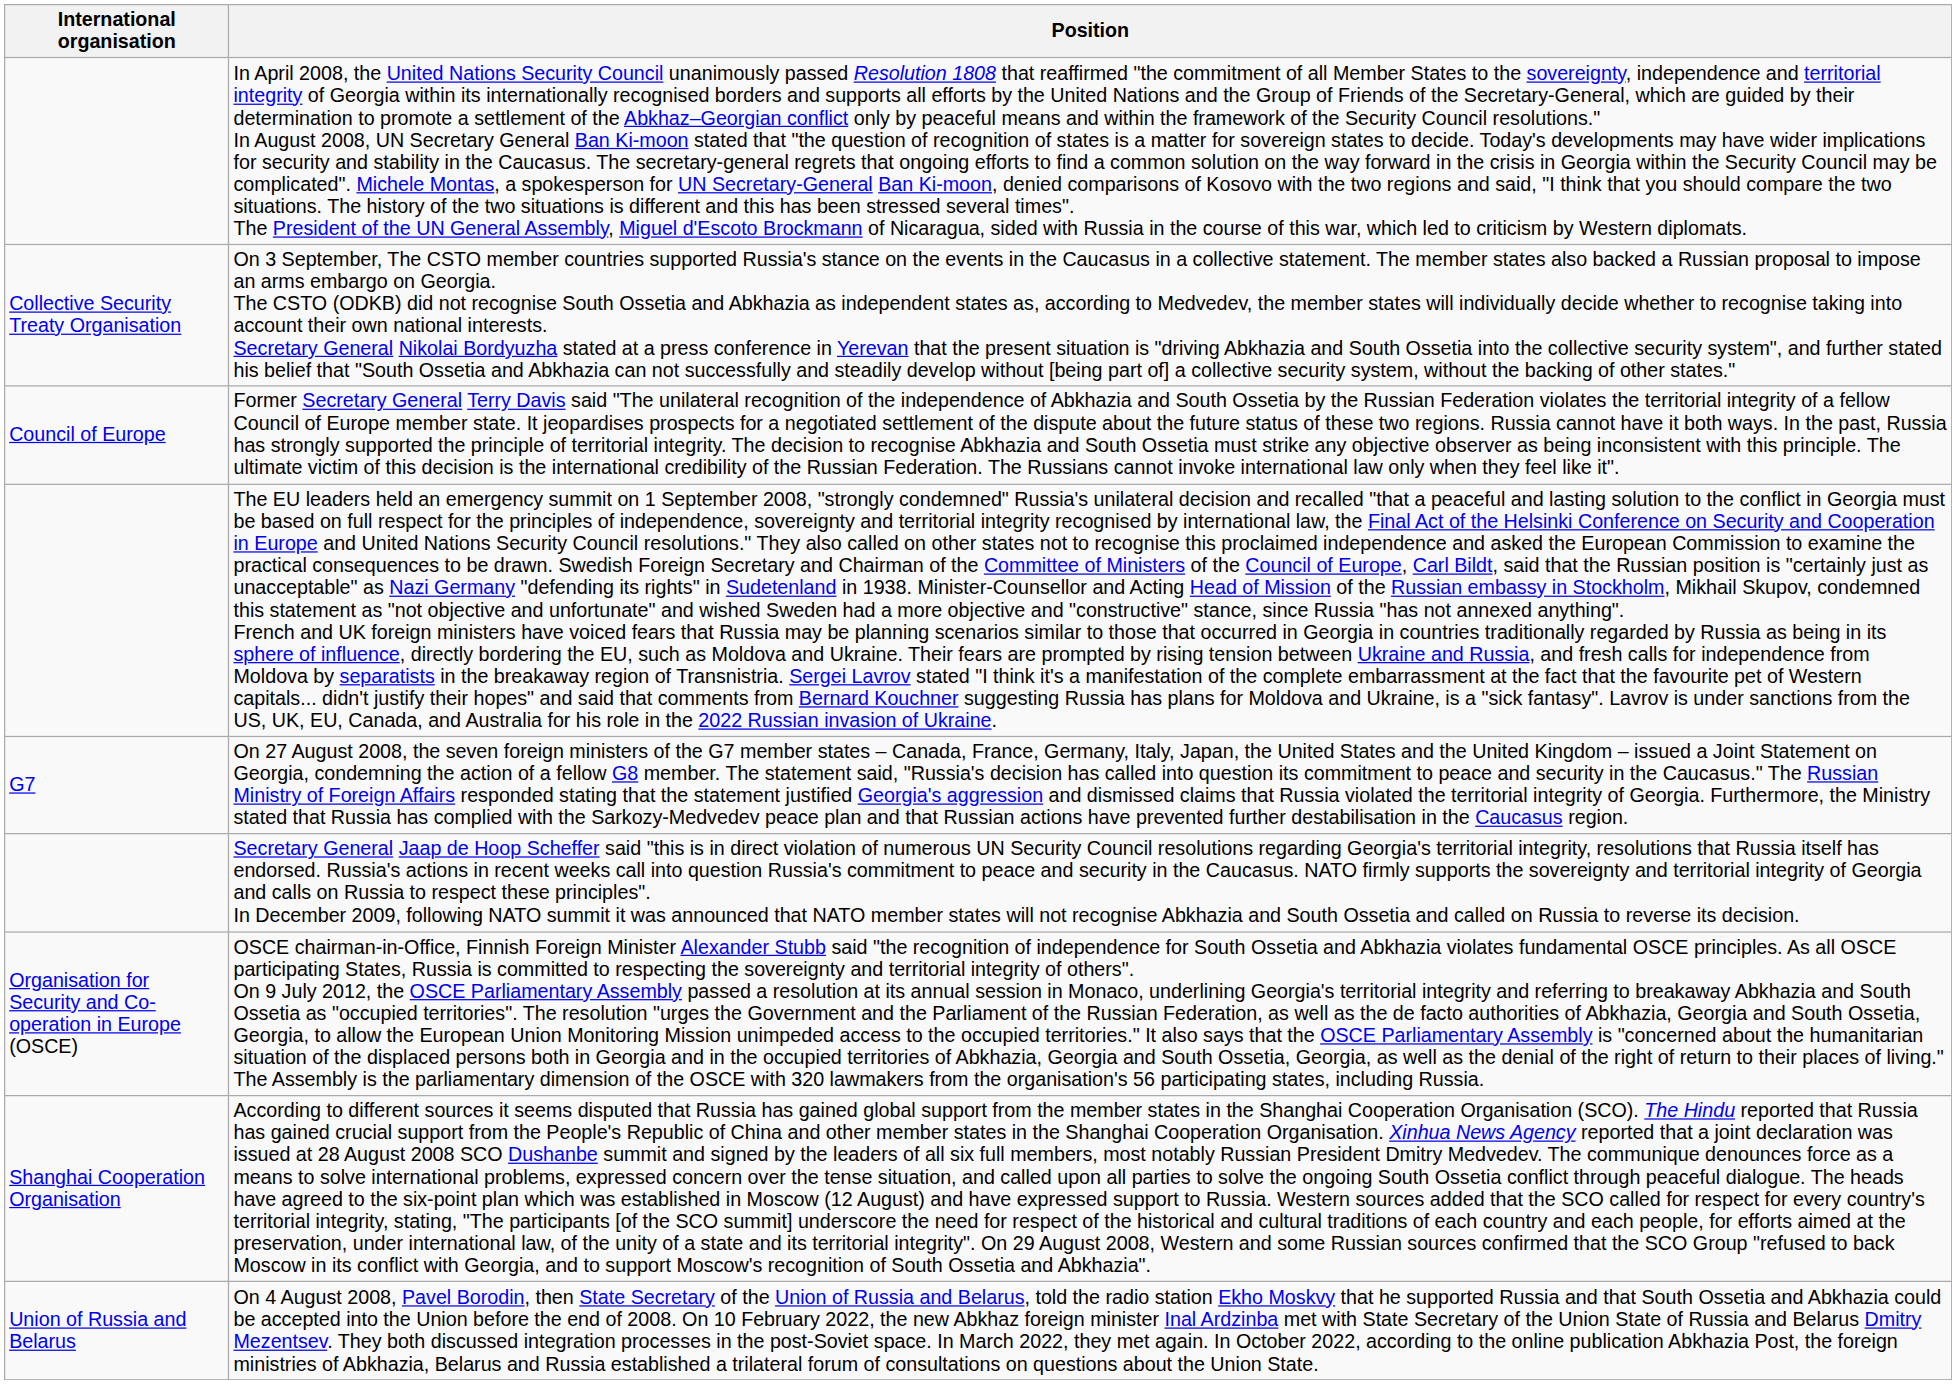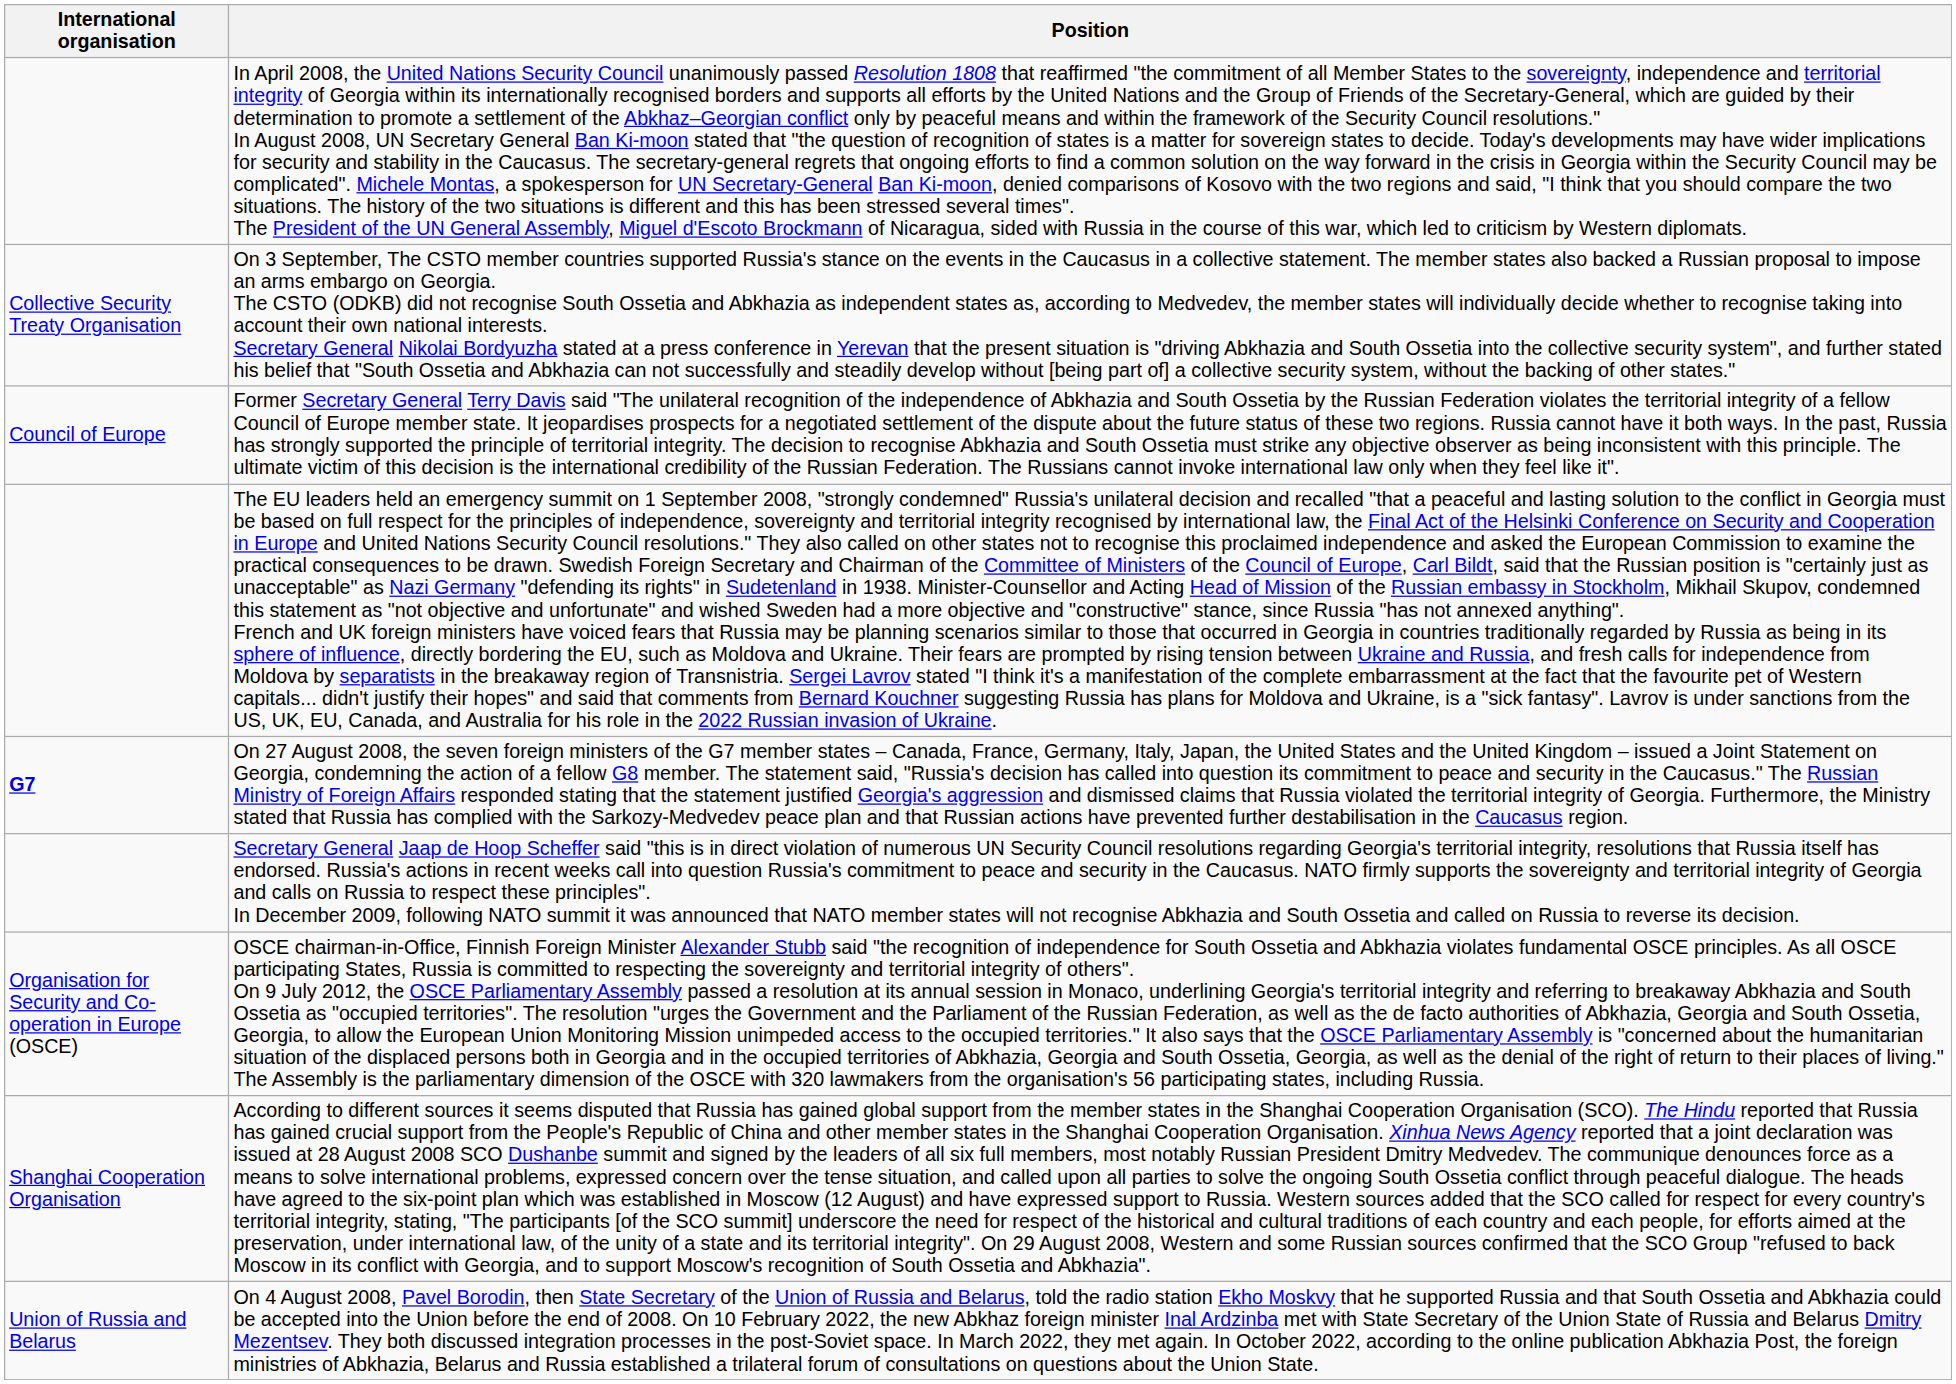(22, 785) normal -> (22, 785) bold
